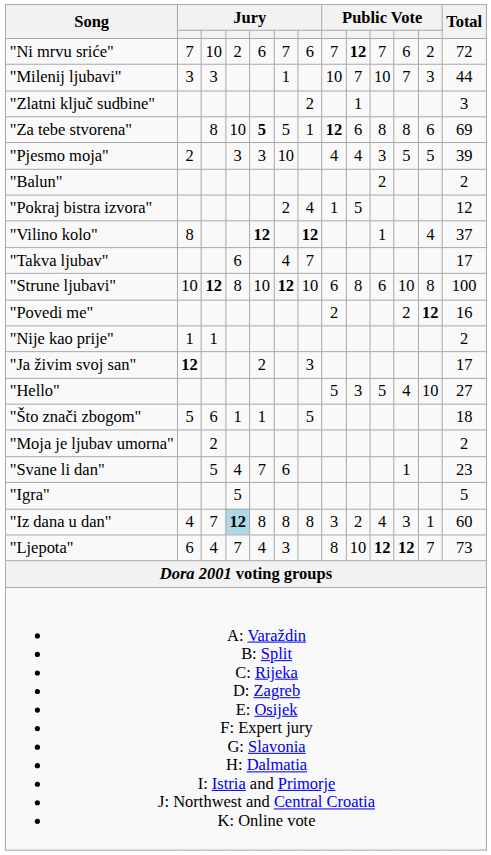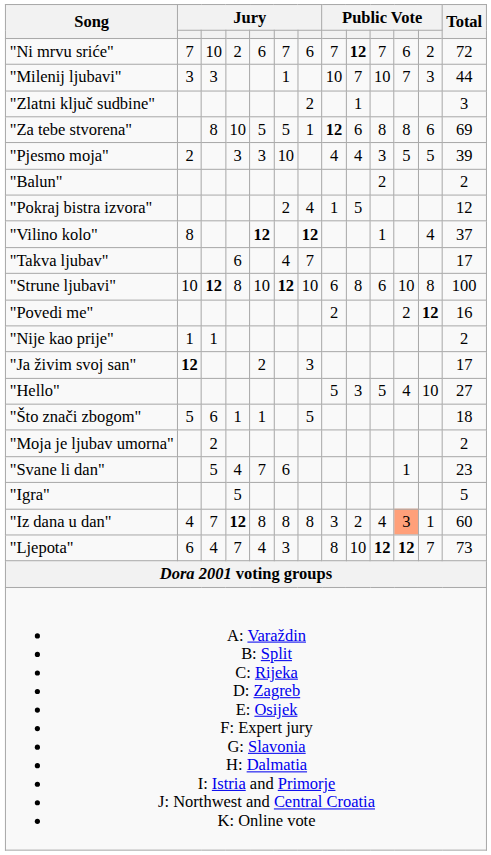(262, 129) bold -> (262, 129) normal
(238, 521) lightblue background -> (238, 521) no background
(406, 521) no background -> (406, 521) lightsalmon background
